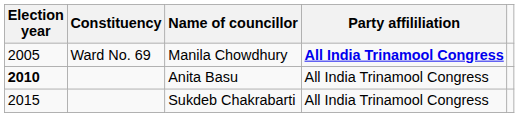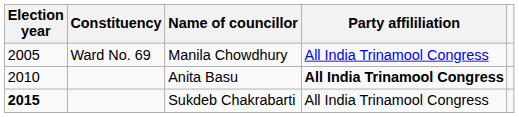(404, 54) bold -> (397, 54) normal
(24, 77) bold -> (24, 77) normal
(397, 77) normal -> (404, 77) bold
(24, 100) normal -> (24, 100) bold
